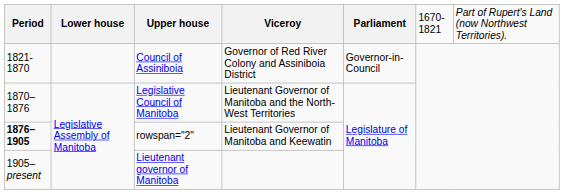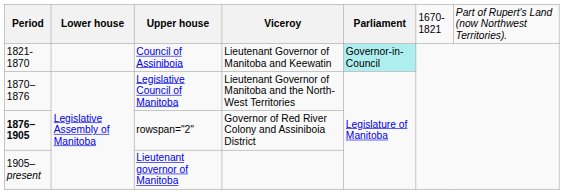(276, 63) Governor of Red River Colony and Assiniboia District -> (278, 57) Lieutenant Governor of Manitoba and Keewatin
(375, 63) no background -> (375, 57) paleturquoise background
(278, 136) Lieutenant Governor of Manitoba and Keewatin -> (276, 130) Governor of Red River Colony and Assiniboia District
